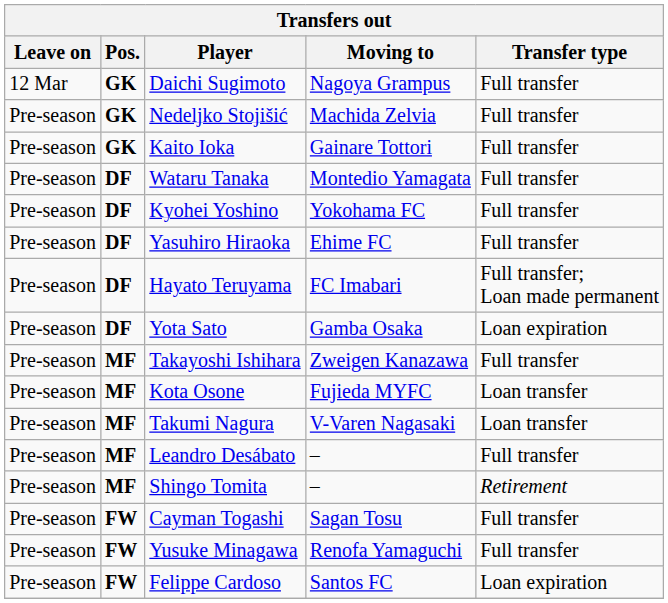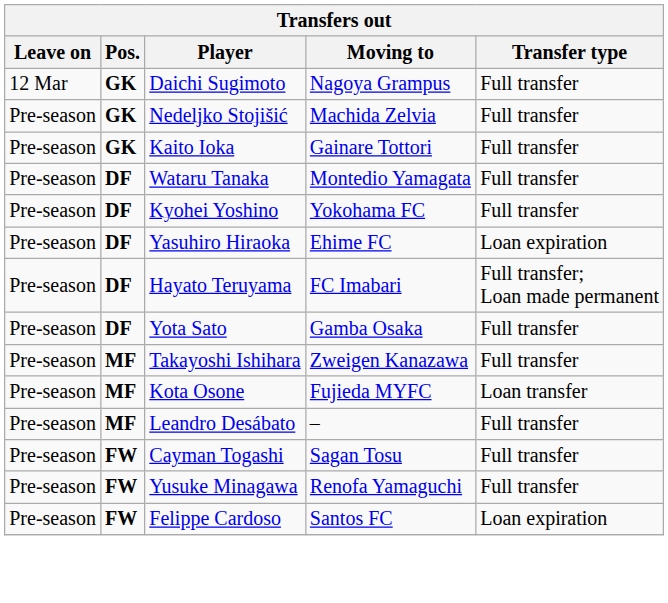(529, 242) Full transfer -> (544, 242) Loan expiration
(544, 328) Loan expiration -> (529, 328) Full transfer
- row: (212, 423)
- row: (208, 486)
